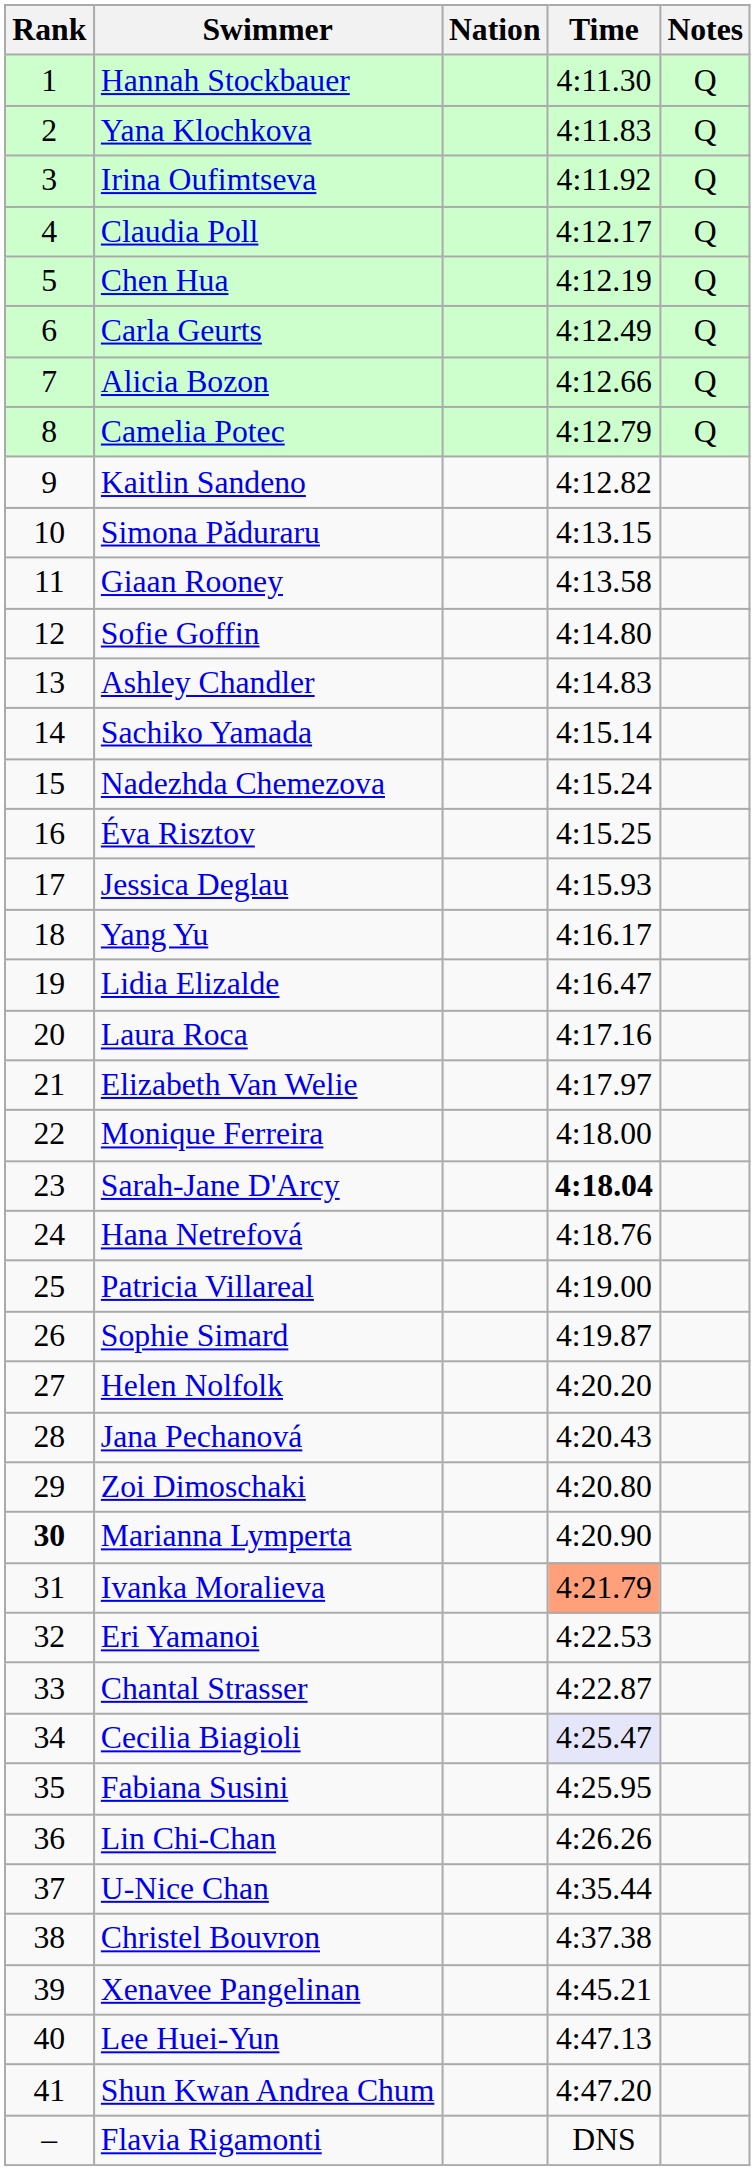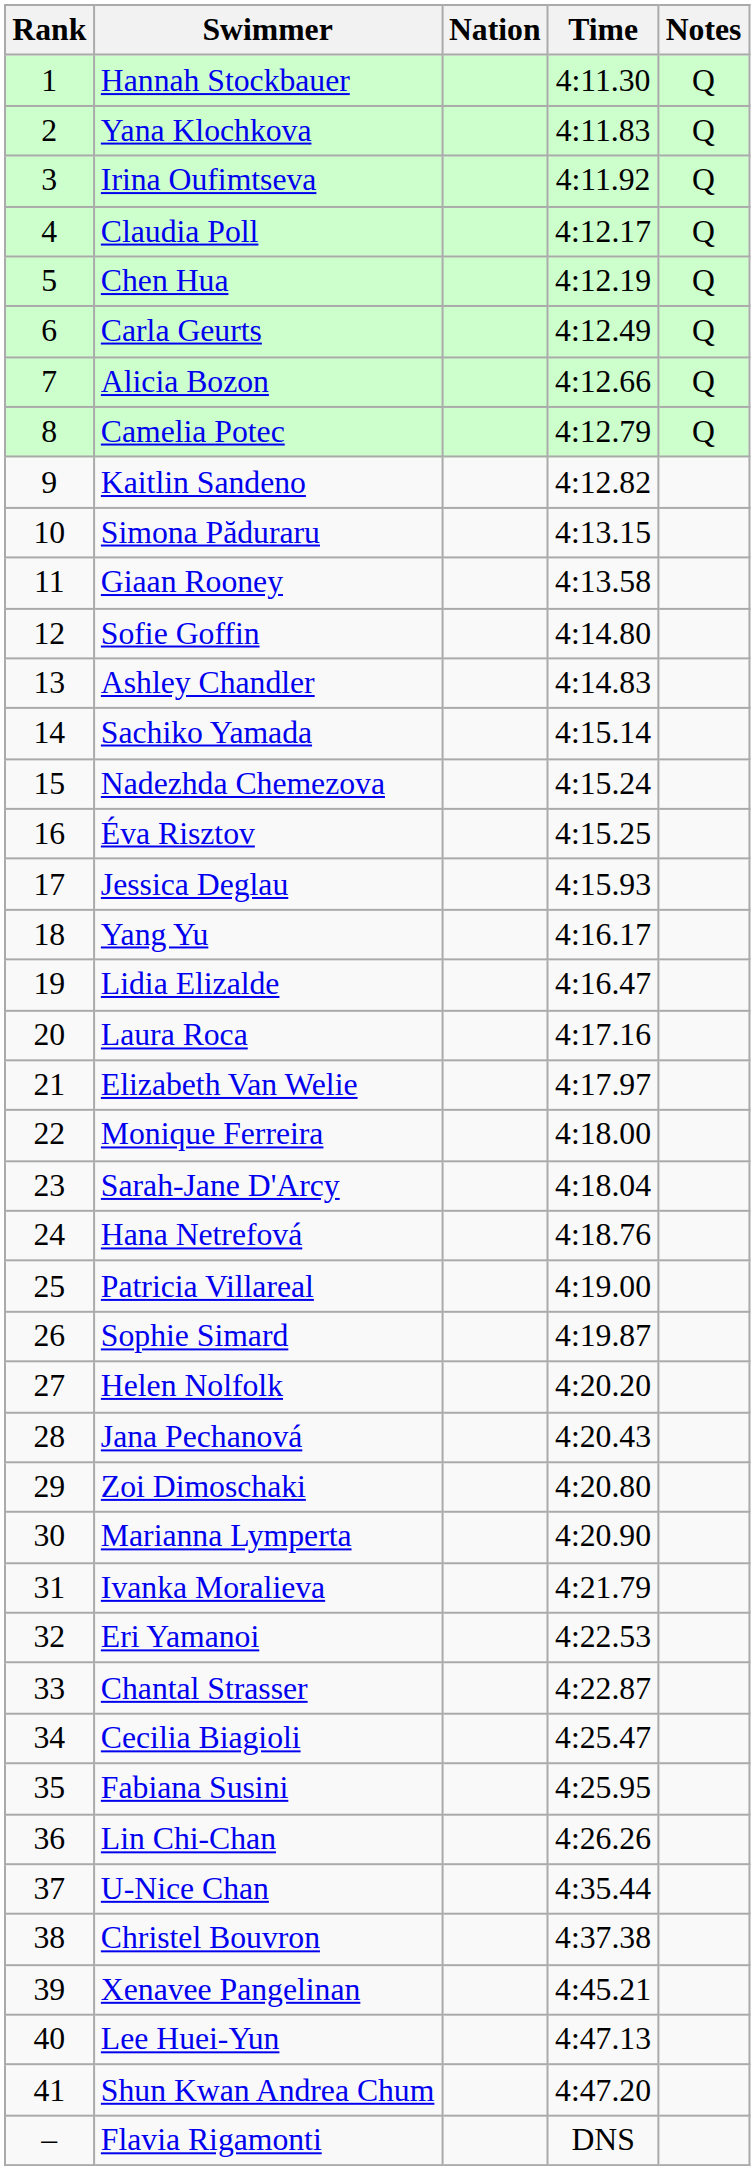(604, 1185) bold -> (603, 1185) normal
(49, 1536) bold -> (49, 1536) normal
(604, 1587) lightsalmon background -> (603, 1587) no background
(604, 1737) lavender background -> (603, 1737) no background
